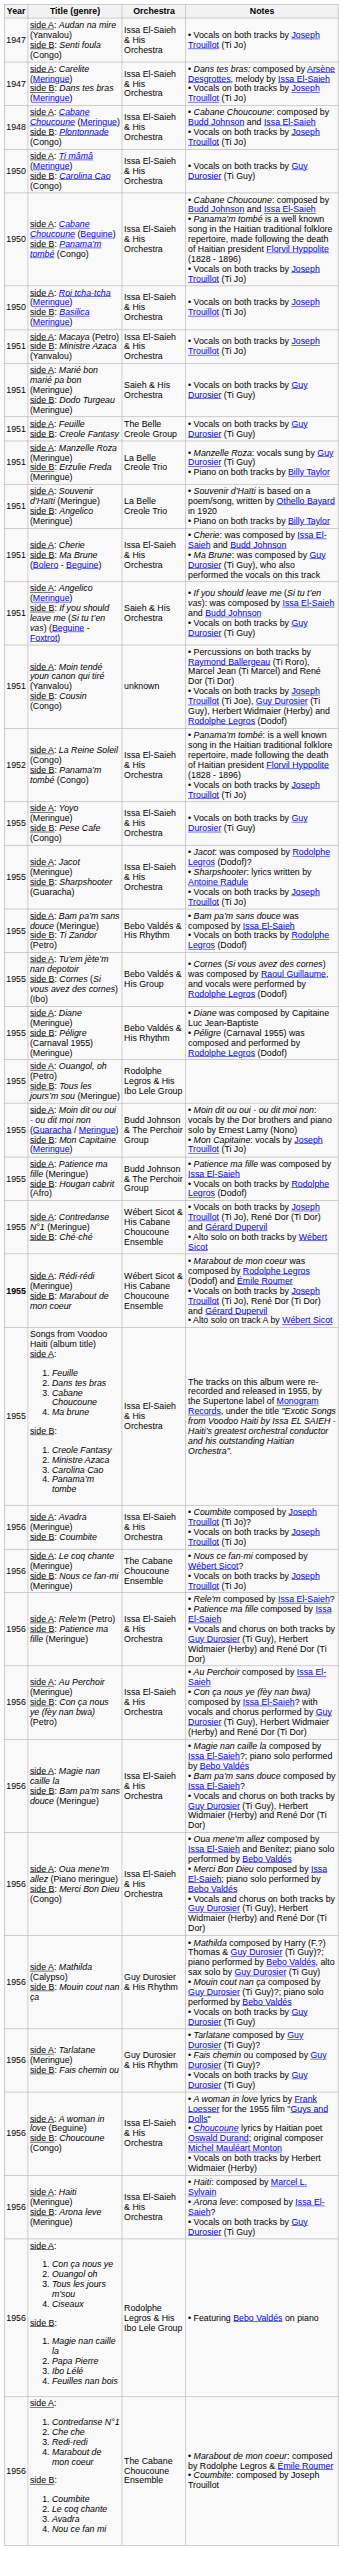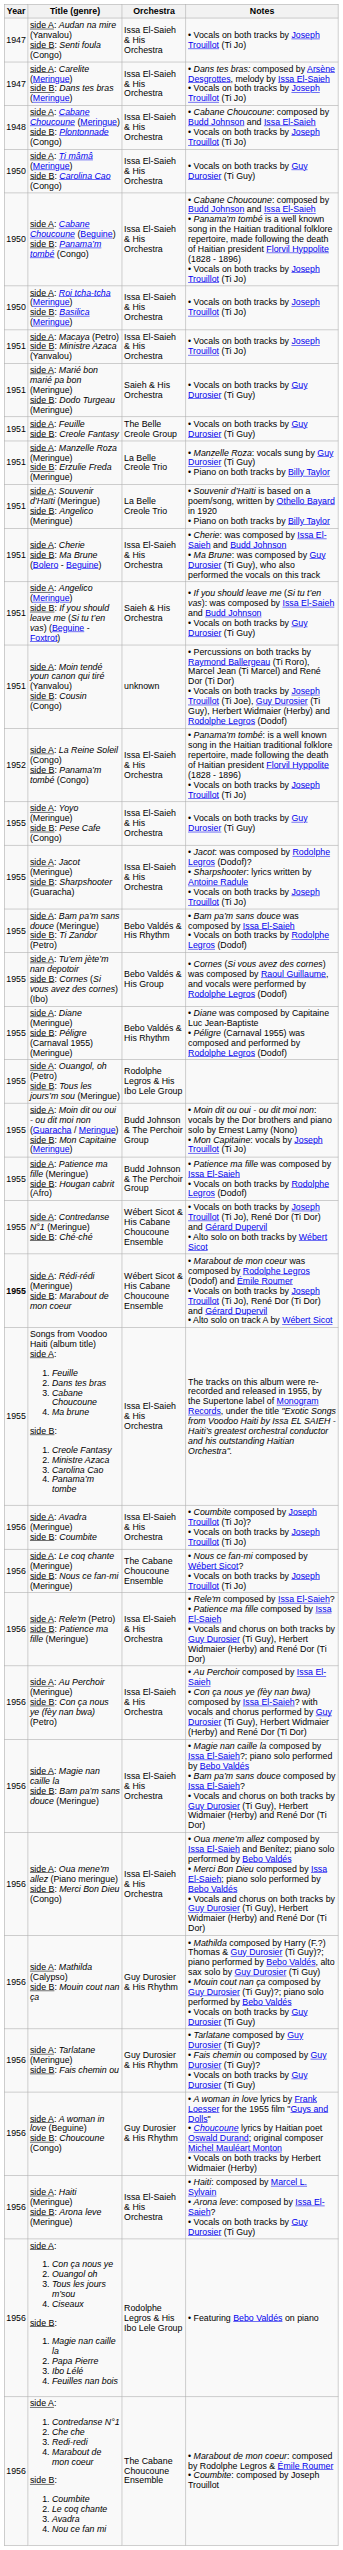(150, 2133) Issa El-Saieh & His Orchestra -> (151, 2133) Guy Durosier & His Rhythm
